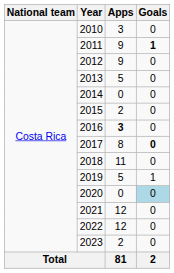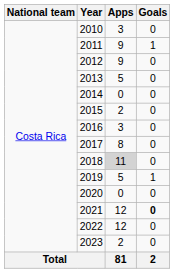(153, 45) bold -> (153, 45) normal
(121, 128) bold -> (121, 128) normal
(153, 144) bold -> (153, 144) normal
(121, 161) no background -> (121, 161) lightgrey background
(153, 194) lightblue background -> (153, 194) no background
(153, 210) normal -> (153, 210) bold
